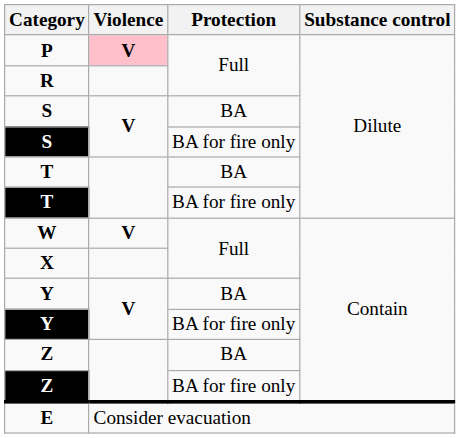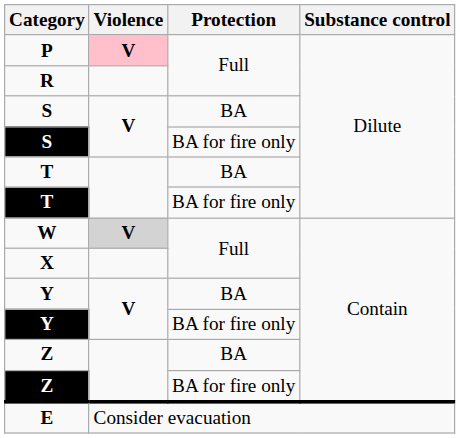(128, 232) no background -> (128, 232) lightgrey background
